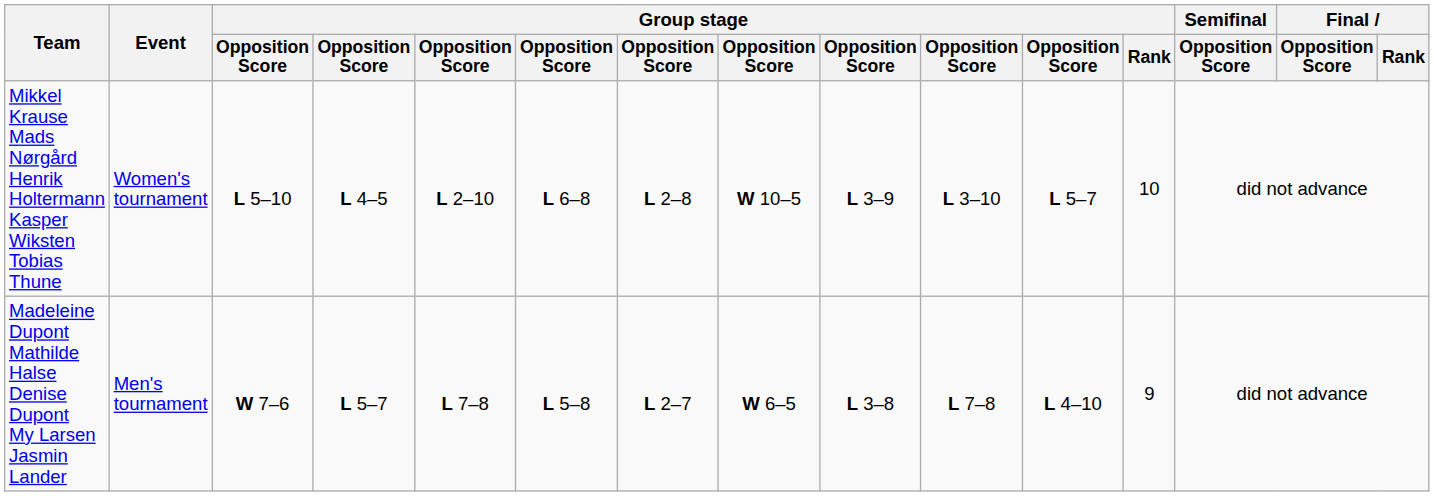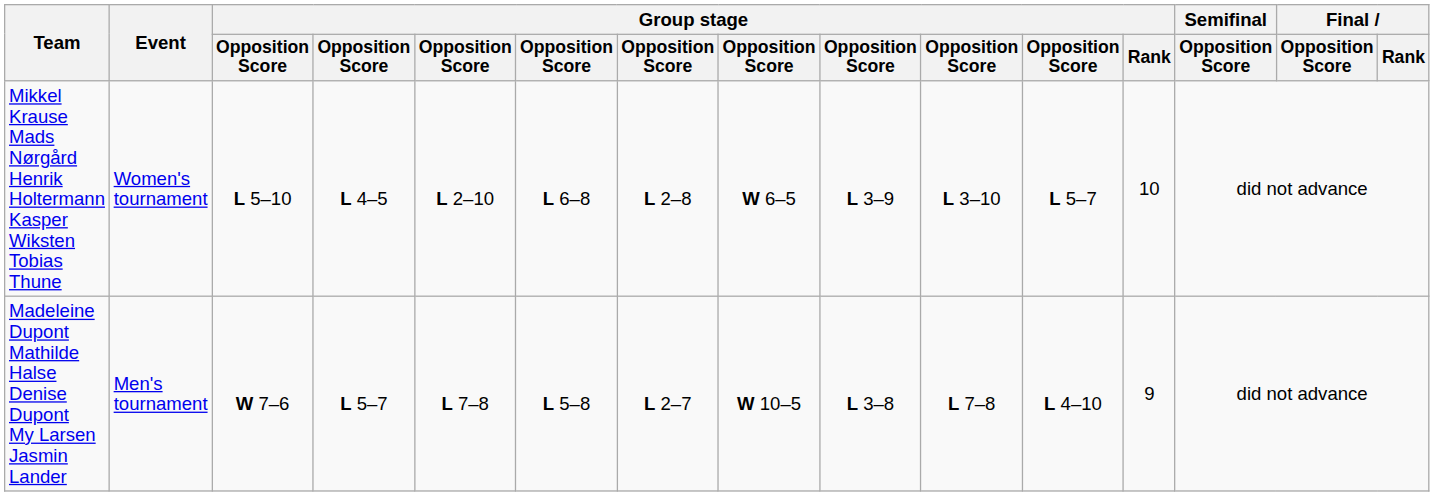(769, 199) W 10–5 -> (769, 199) W 6–5
(769, 404) W 6–5 -> (769, 404) W 10–5
